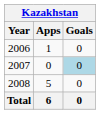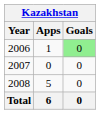(79, 48) no background -> (79, 48) lightgreen background
(79, 65) lightblue background -> (79, 65) no background
